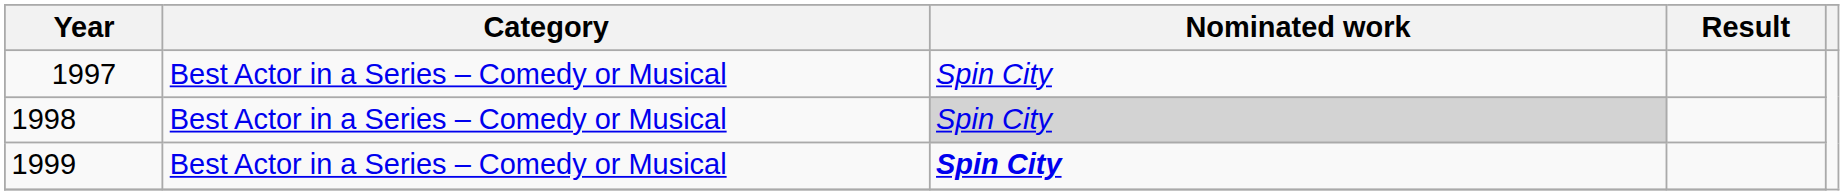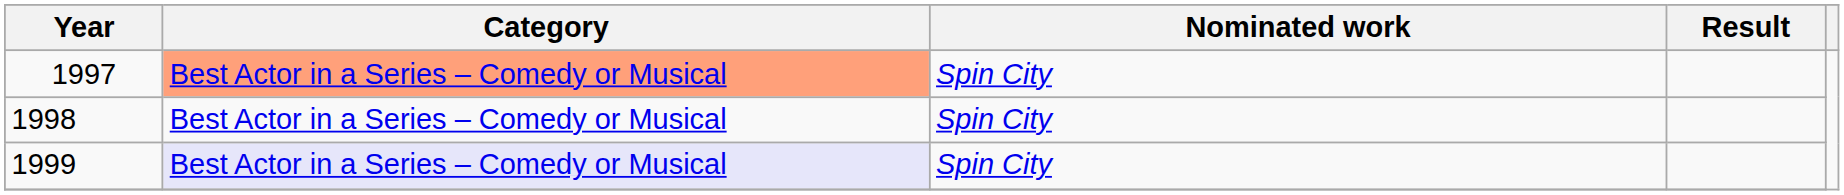(448, 73) no background -> (448, 73) lightsalmon background
(994, 119) lightgrey background -> (994, 119) no background
(448, 165) no background -> (448, 165) lavender background
(999, 165) bold -> (994, 165) normal
